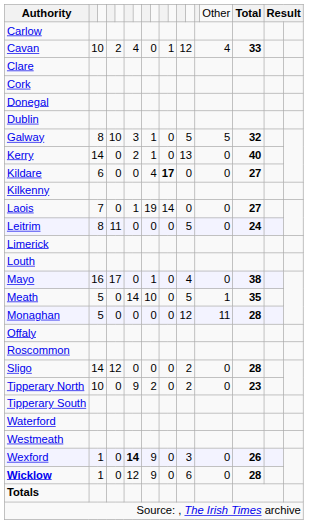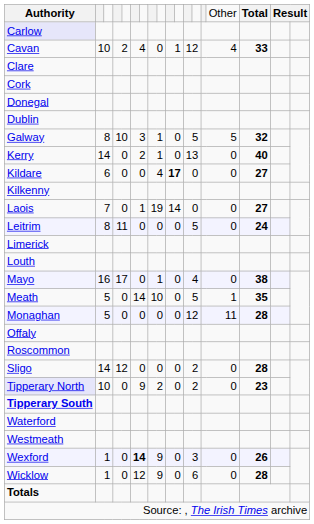(24, 31) no background -> (24, 31) lavender background
(46, 386) no background -> (46, 386) lavender background
(47, 404) normal -> (50, 404) bold
(29, 475) bold -> (27, 475) normal
